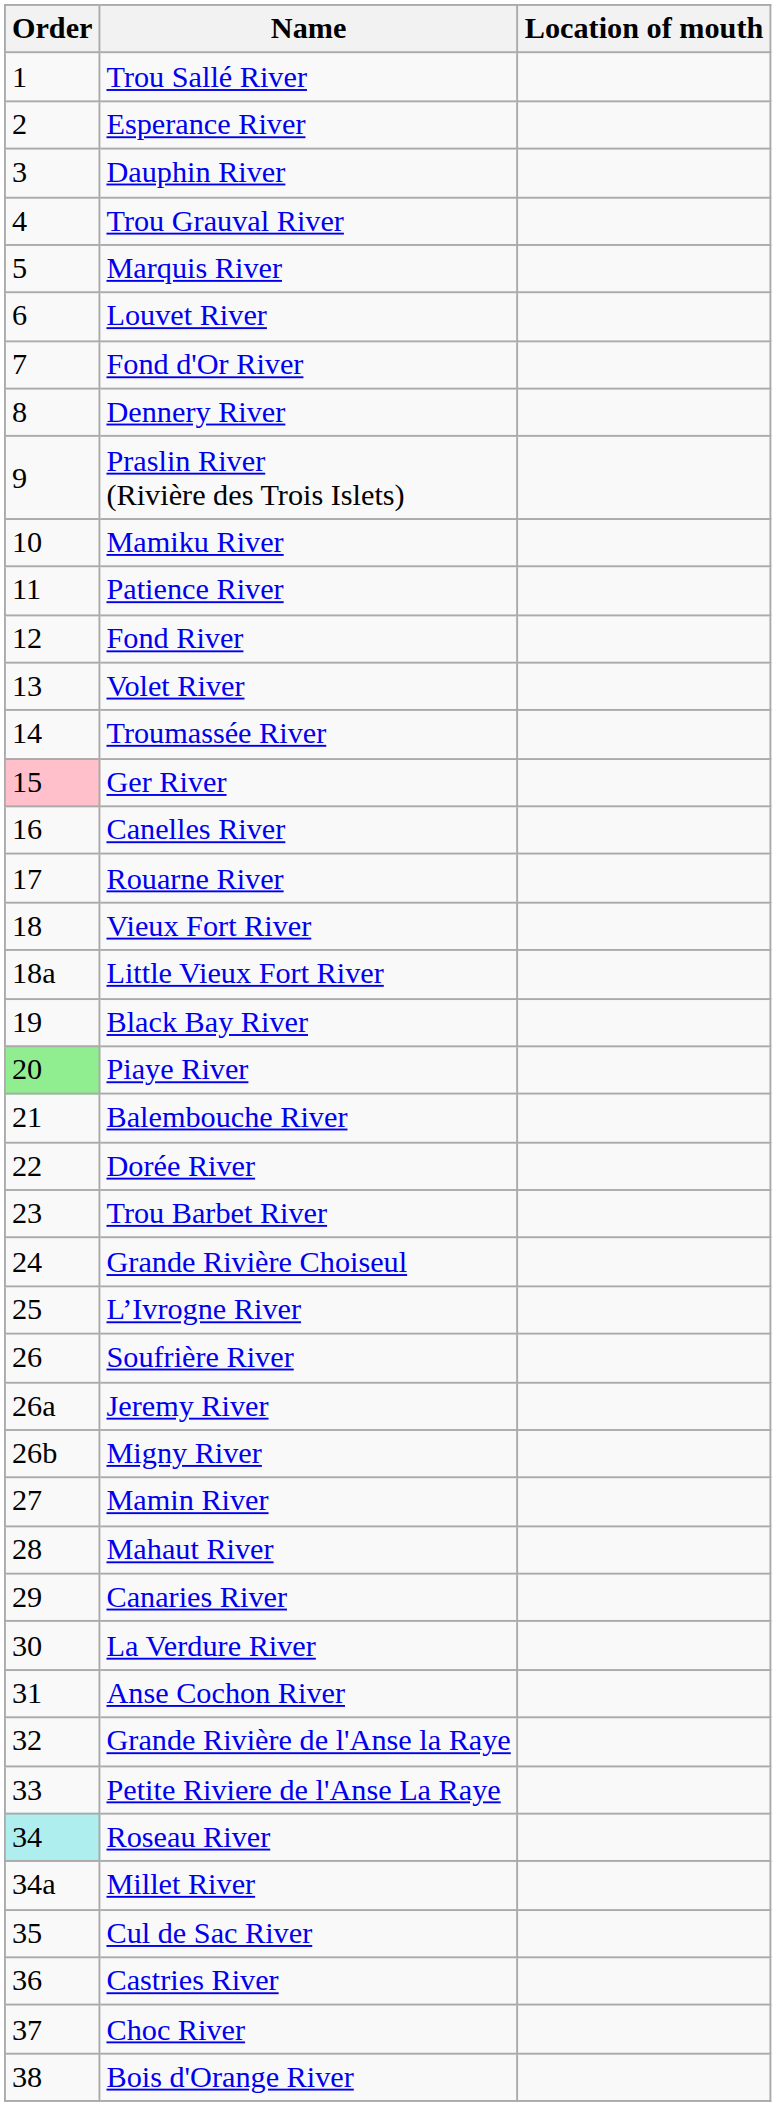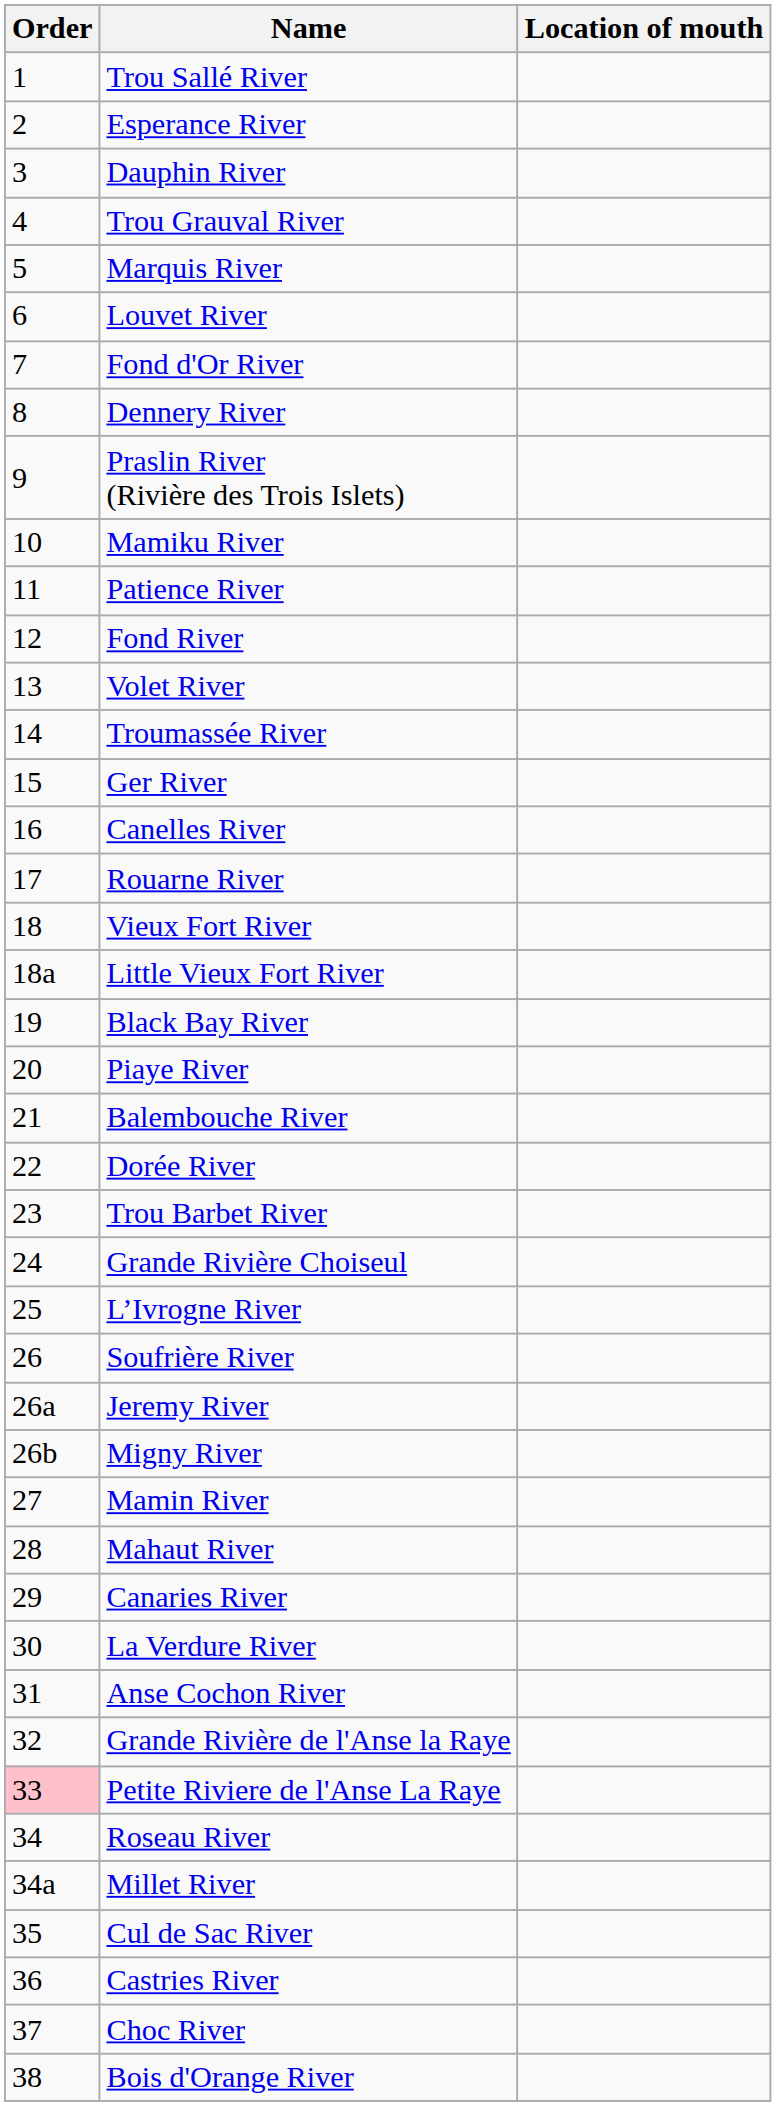(27, 781) pink background -> (27, 781) no background
(27, 1069) lightgreen background -> (27, 1069) no background
(27, 1789) no background -> (27, 1789) pink background
(27, 1836) paleturquoise background -> (27, 1836) no background
